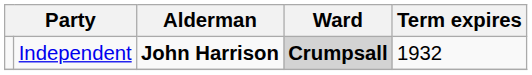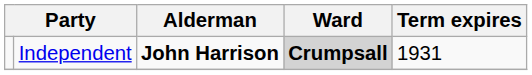(420, 52) 1932 -> (420, 52) 1931
